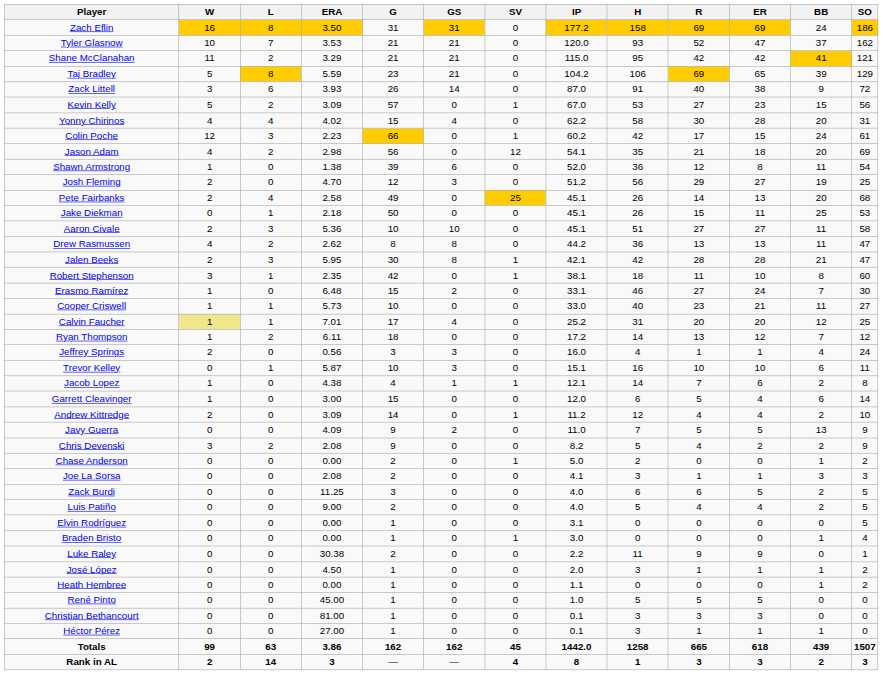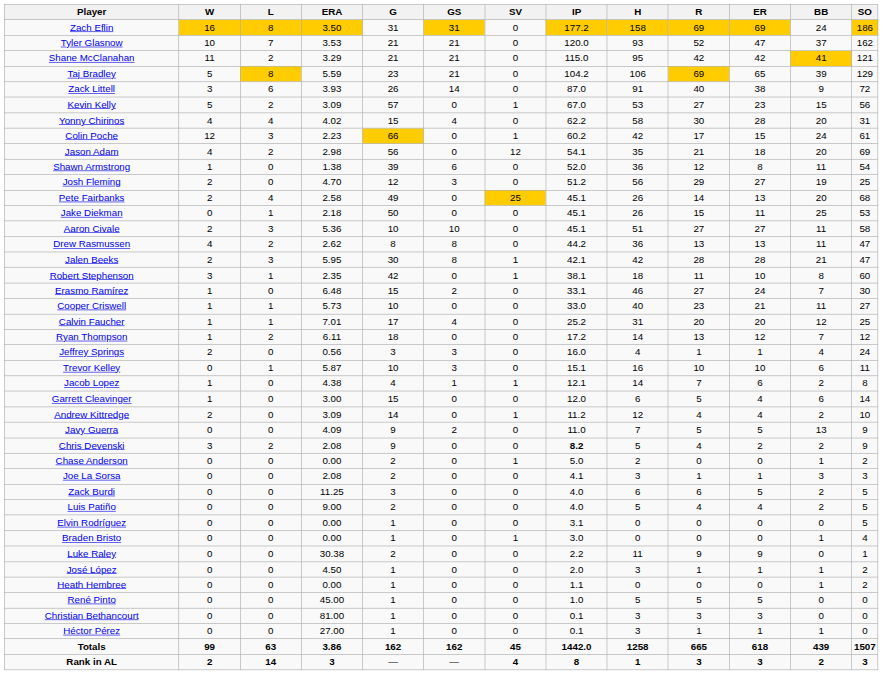(210, 321) khaki background -> (210, 321) no background
(577, 445) normal -> (577, 445) bold
